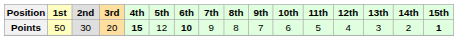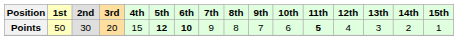(137, 27) bold -> (137, 27) normal
(162, 27) normal -> (162, 27) bold
(318, 27) normal -> (318, 27) bold
(439, 27) bold -> (439, 27) normal
